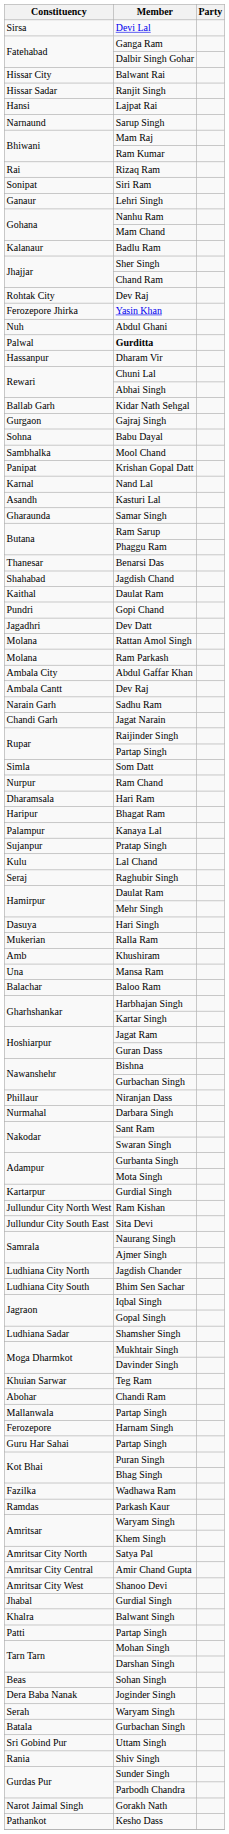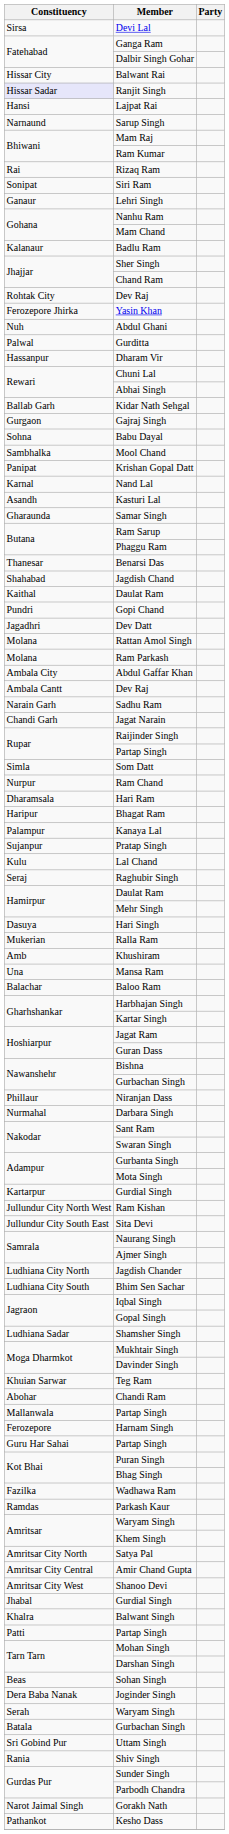(32, 91) no background -> (32, 91) lavender background
(134, 342) bold -> (132, 342) normal
